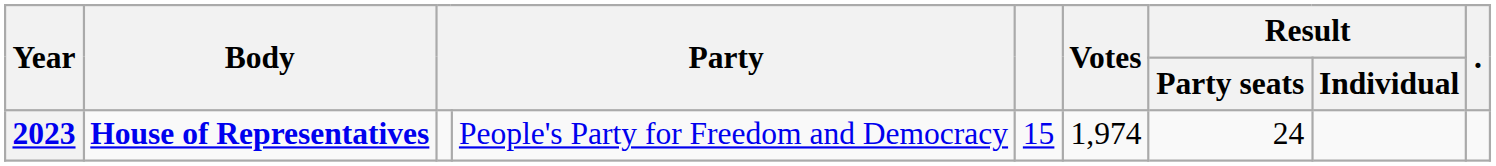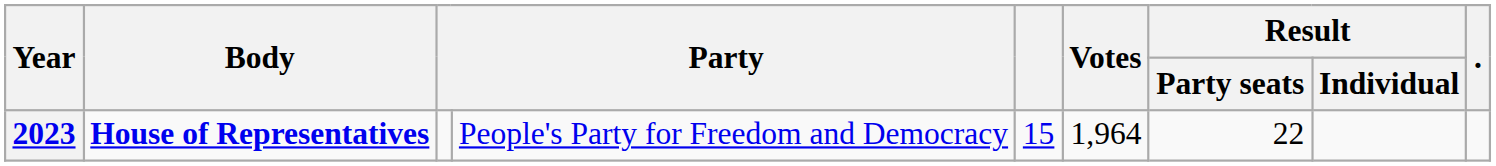(1106, 134) 1,974 -> (1106, 134) 1,964
(1288, 134) 24 -> (1288, 134) 22
